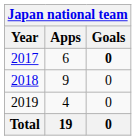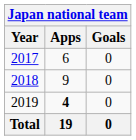(109, 59) bold -> (109, 59) normal
(66, 102) normal -> (66, 102) bold
